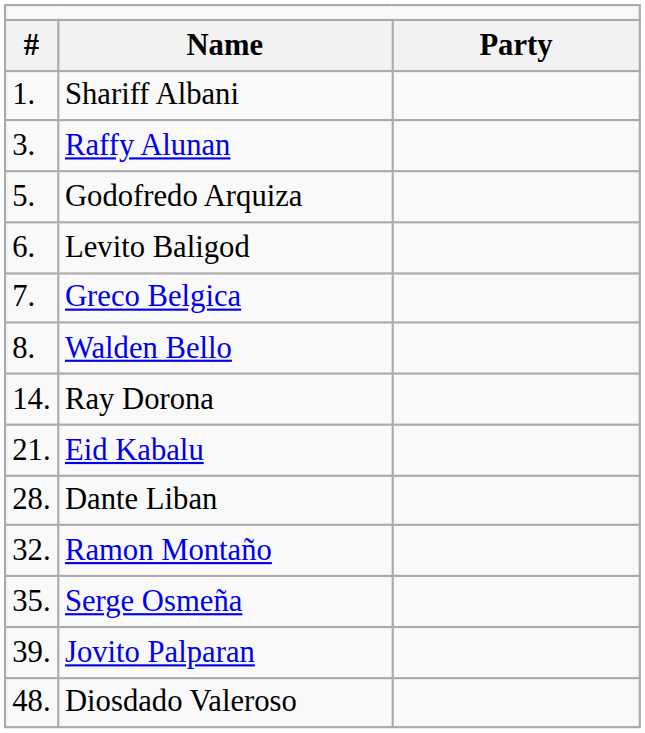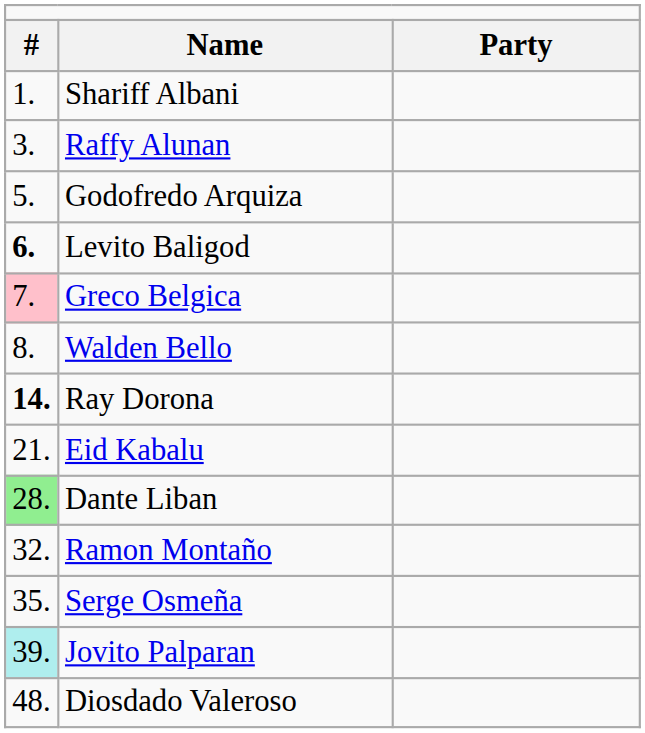(24, 246) normal -> (24, 246) bold
(24, 297) no background -> (24, 297) pink background
(31, 398) normal -> (31, 398) bold
(31, 499) no background -> (31, 499) lightgreen background
(31, 651) no background -> (31, 651) paleturquoise background
